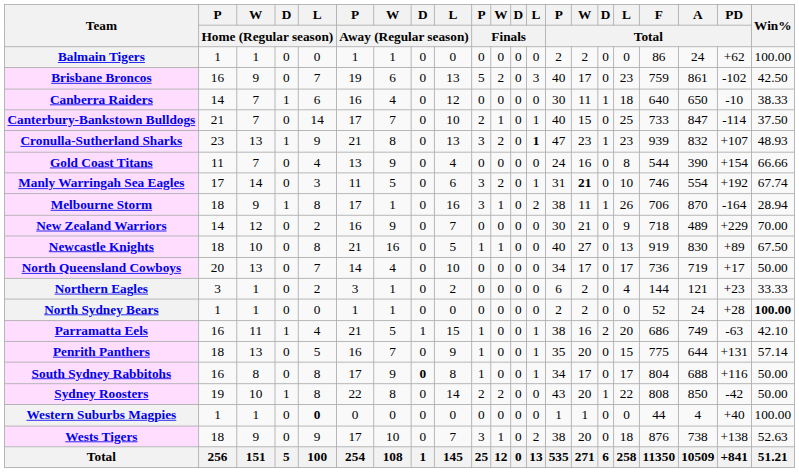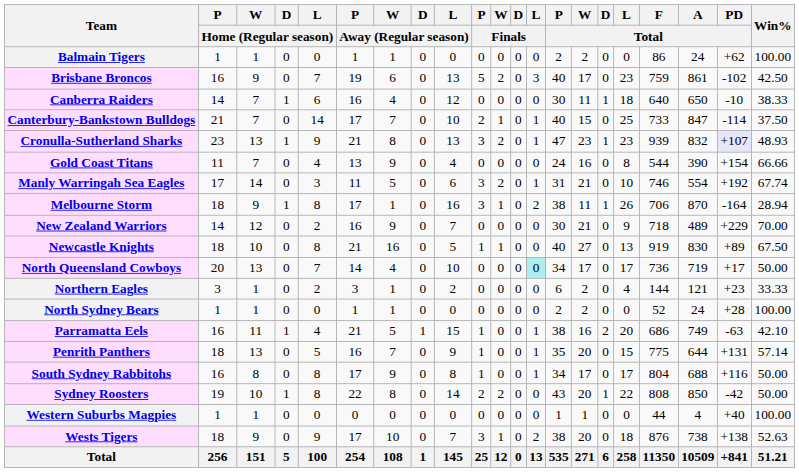(536, 141) bold -> (536, 141) normal
(734, 141) no background -> (734, 141) lavender background
(585, 183) bold -> (585, 183) normal
(536, 267) no background -> (536, 267) paleturquoise background
(773, 309) bold -> (773, 309) normal
(423, 373) bold -> (423, 373) normal
(317, 415) bold -> (317, 415) normal
